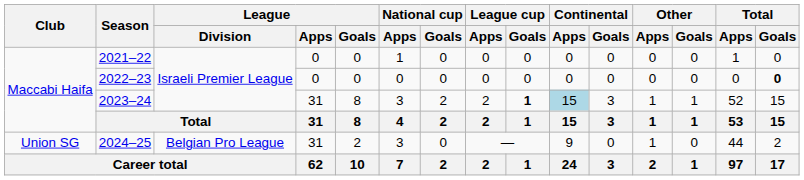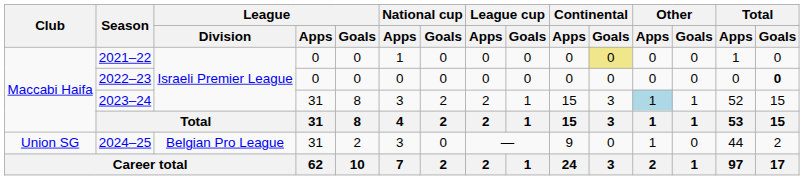(611, 57) no background -> (611, 57) khaki background
(527, 100) bold -> (527, 100) normal
(569, 100) lightblue background -> (569, 100) no background
(652, 100) no background -> (652, 100) lightblue background
